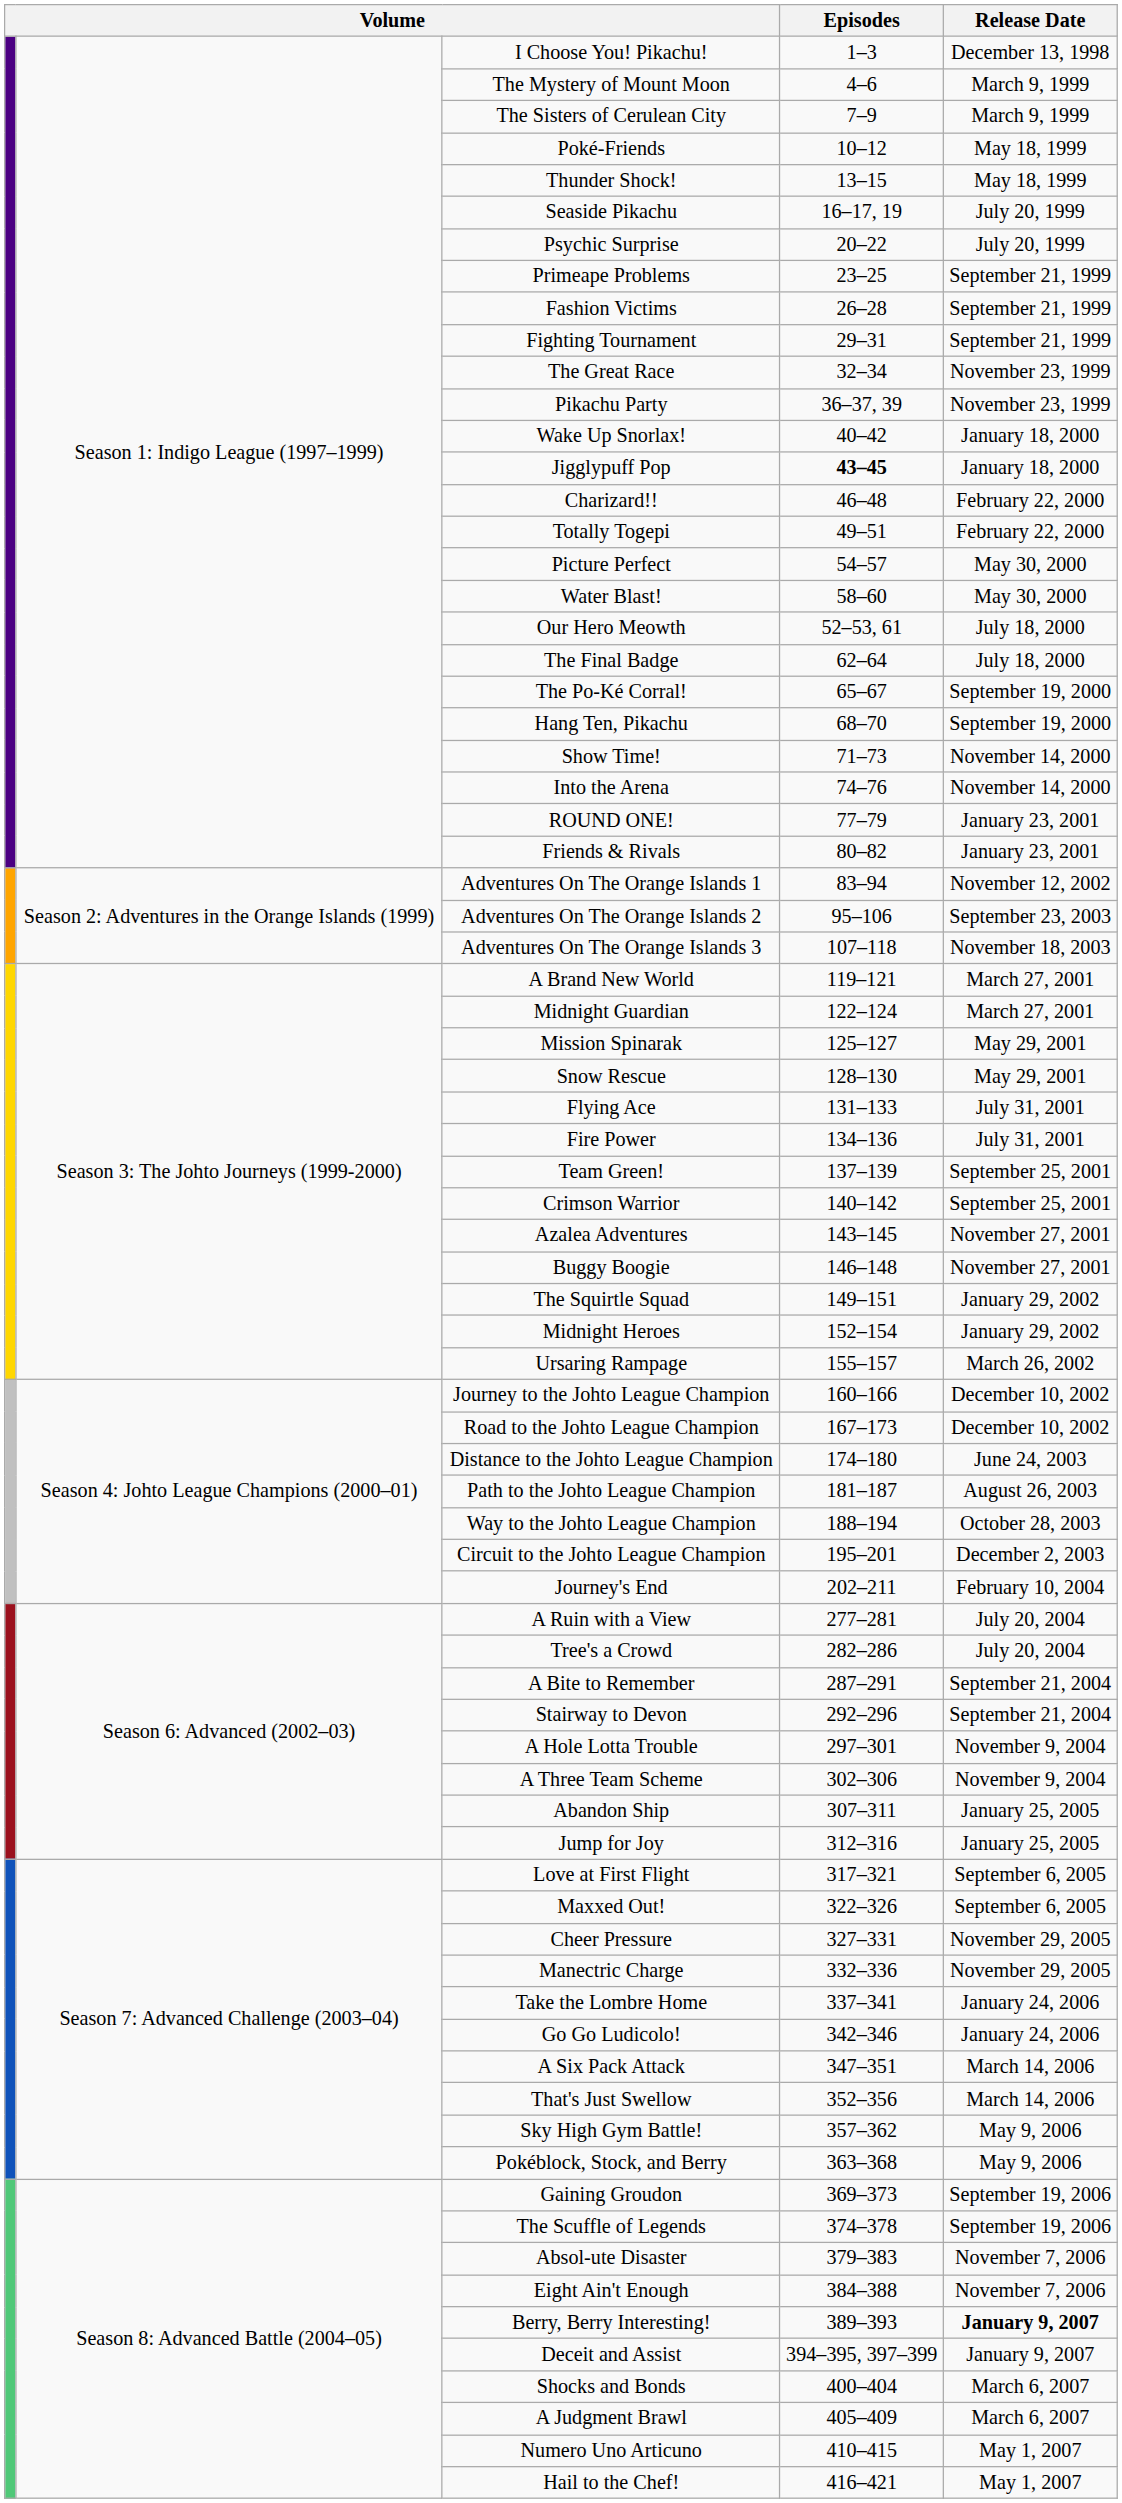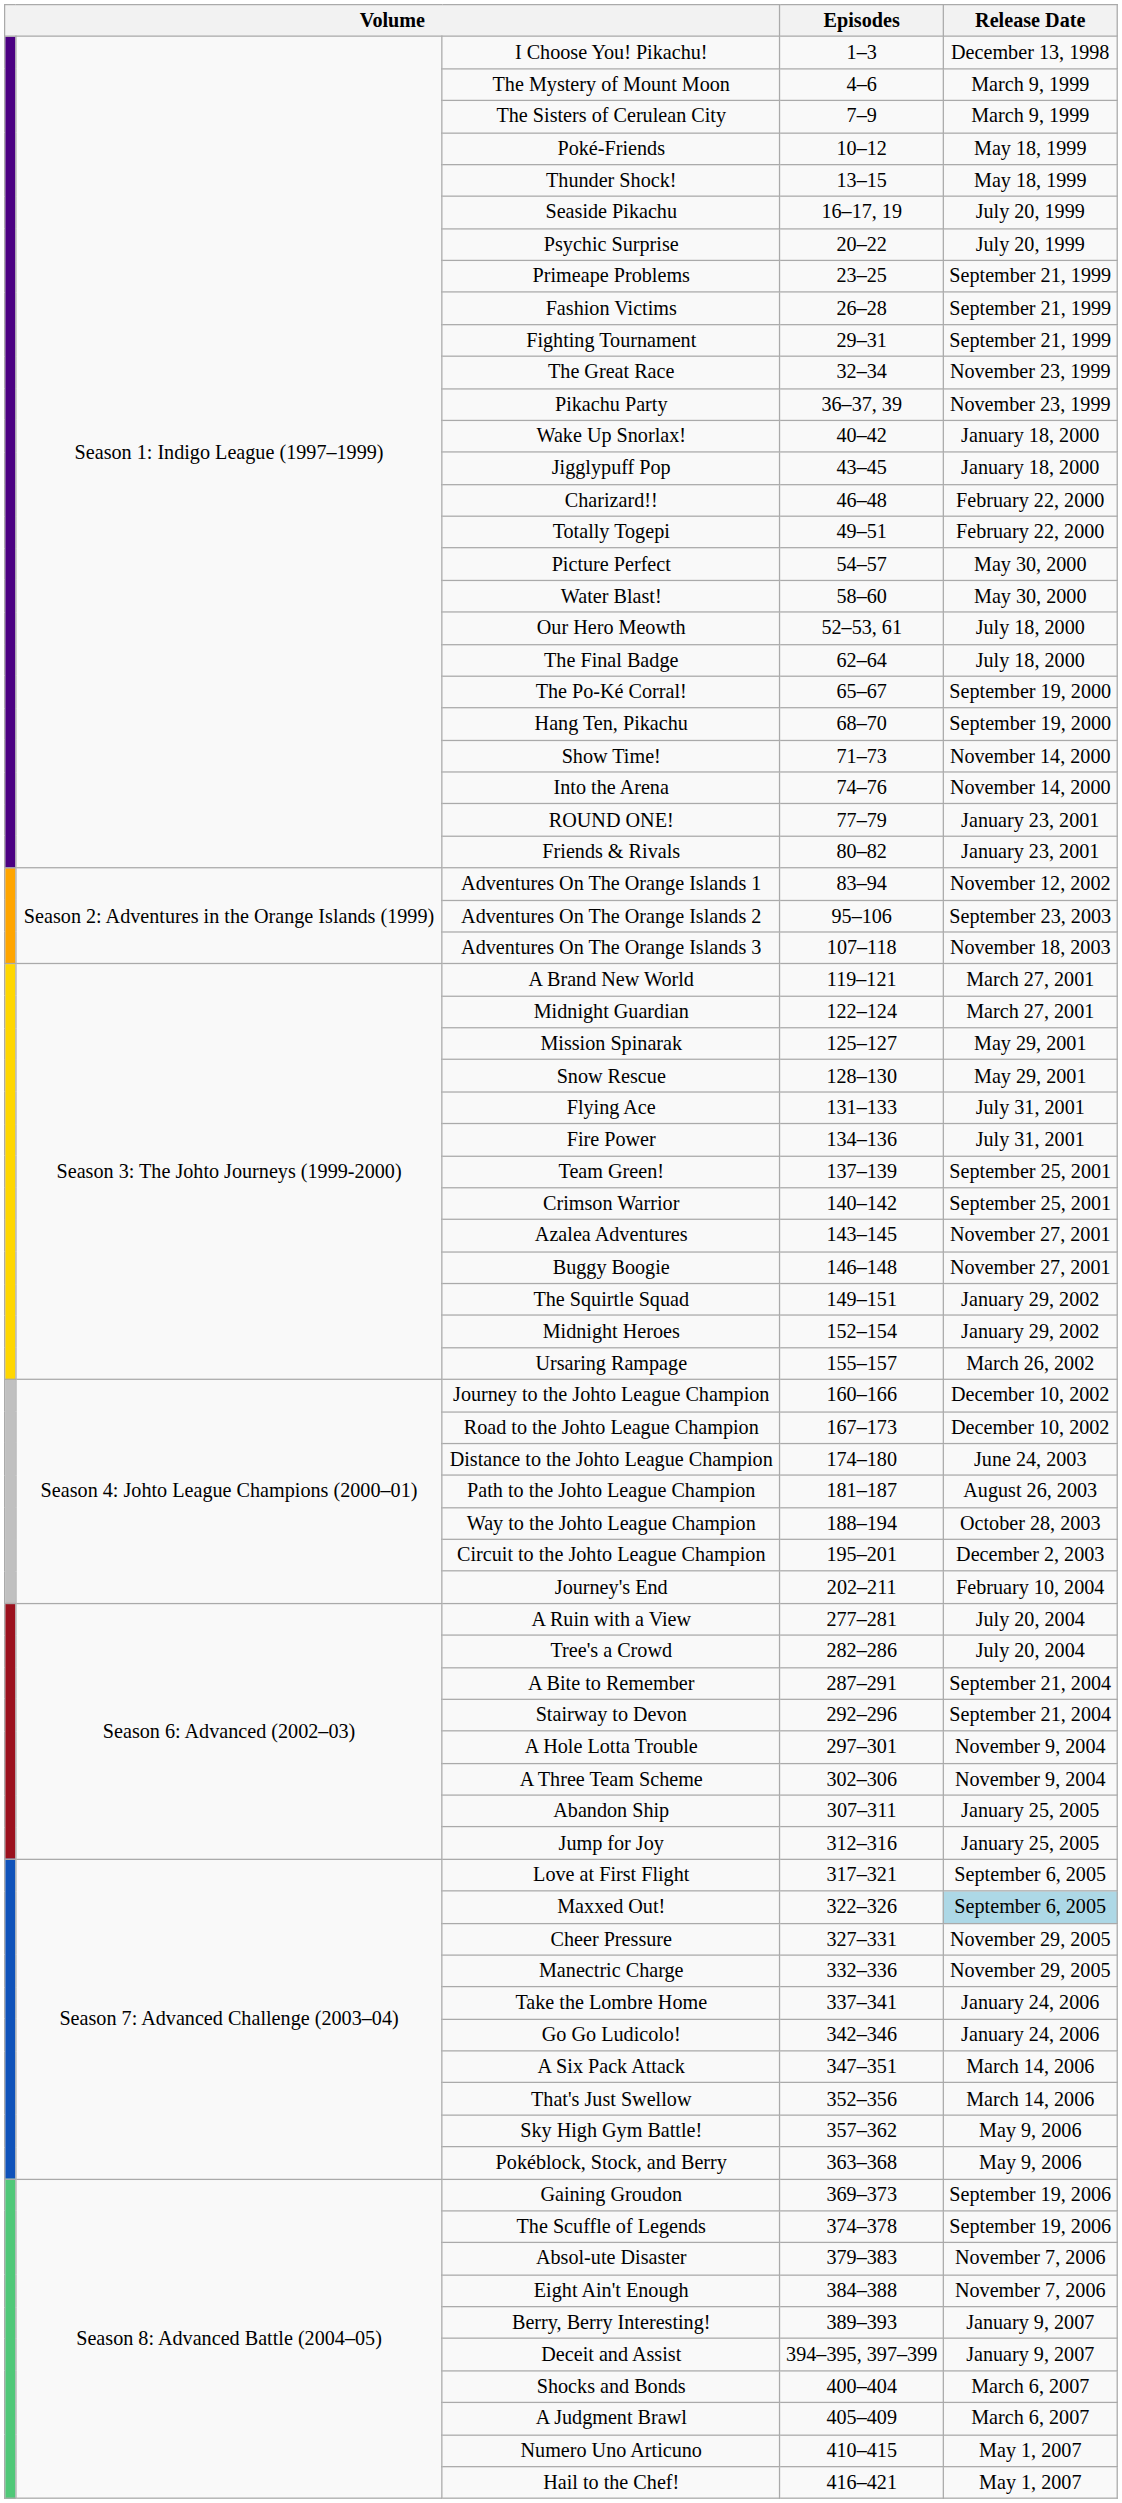(862, 468) bold -> (862, 468) normal
(1030, 1906) no background -> (1030, 1906) lightblue background
(1030, 2322) bold -> (1030, 2322) normal
